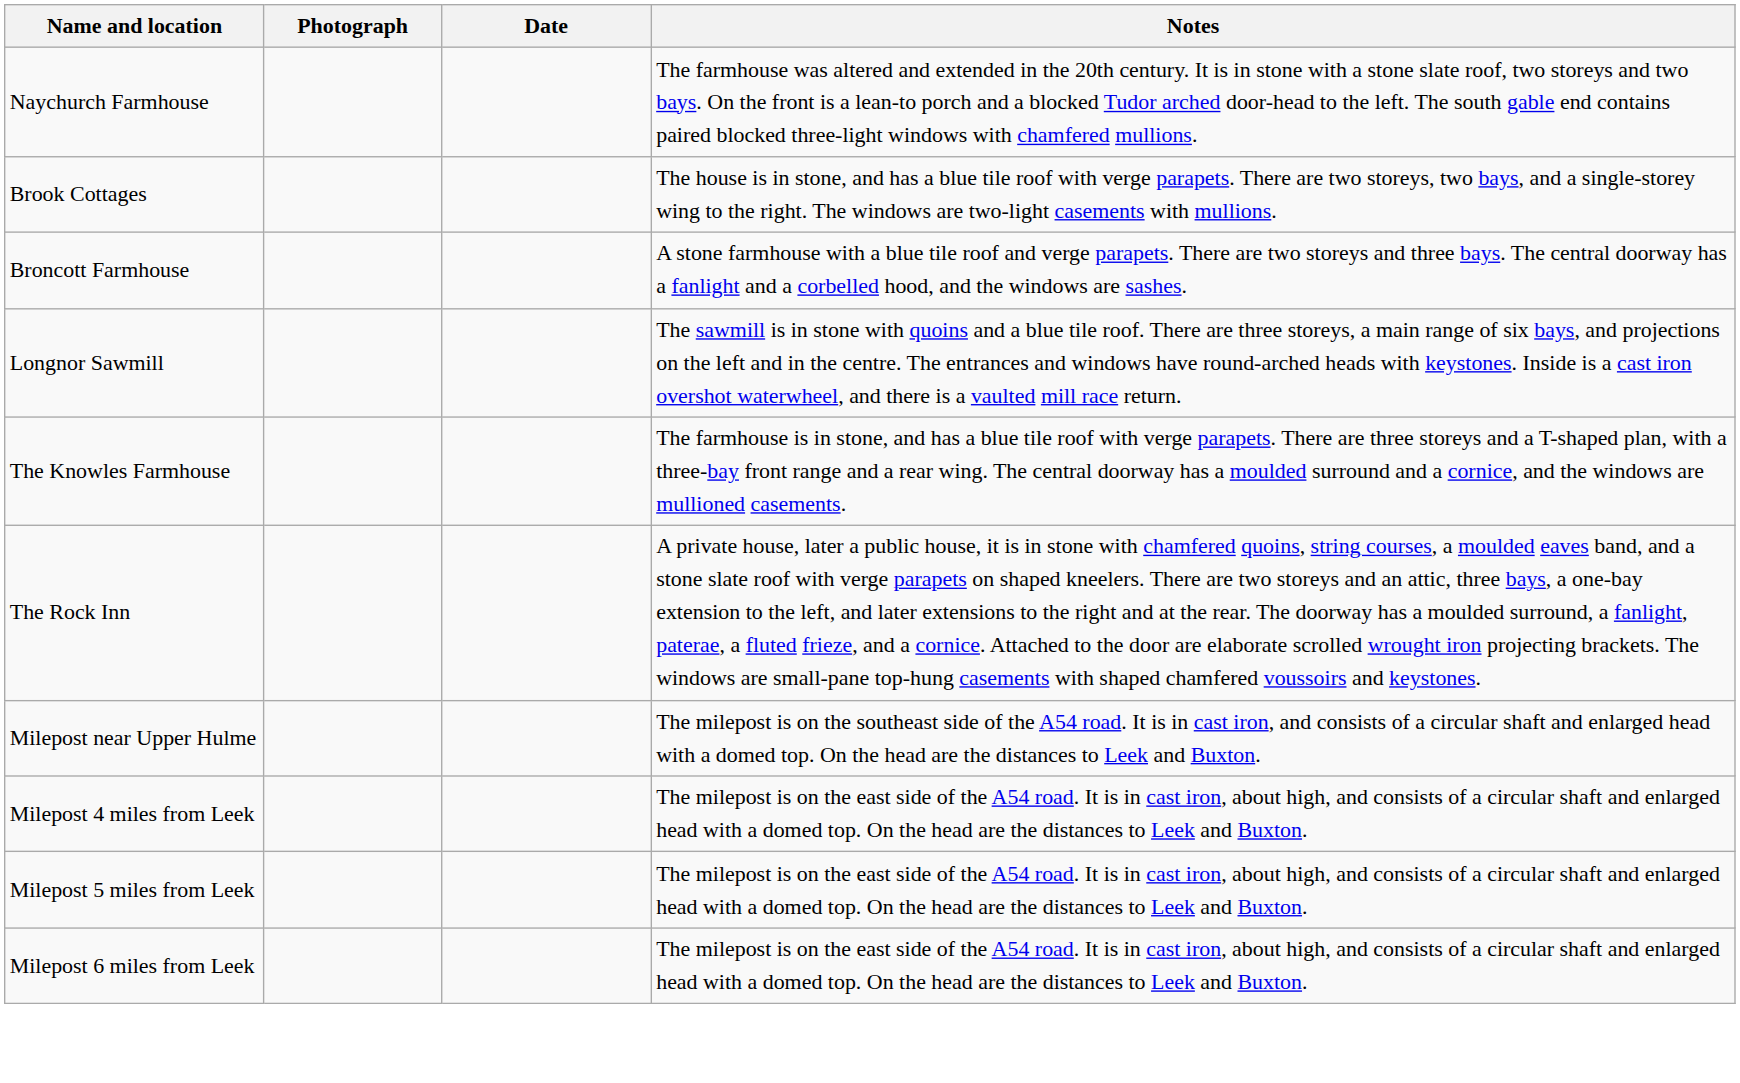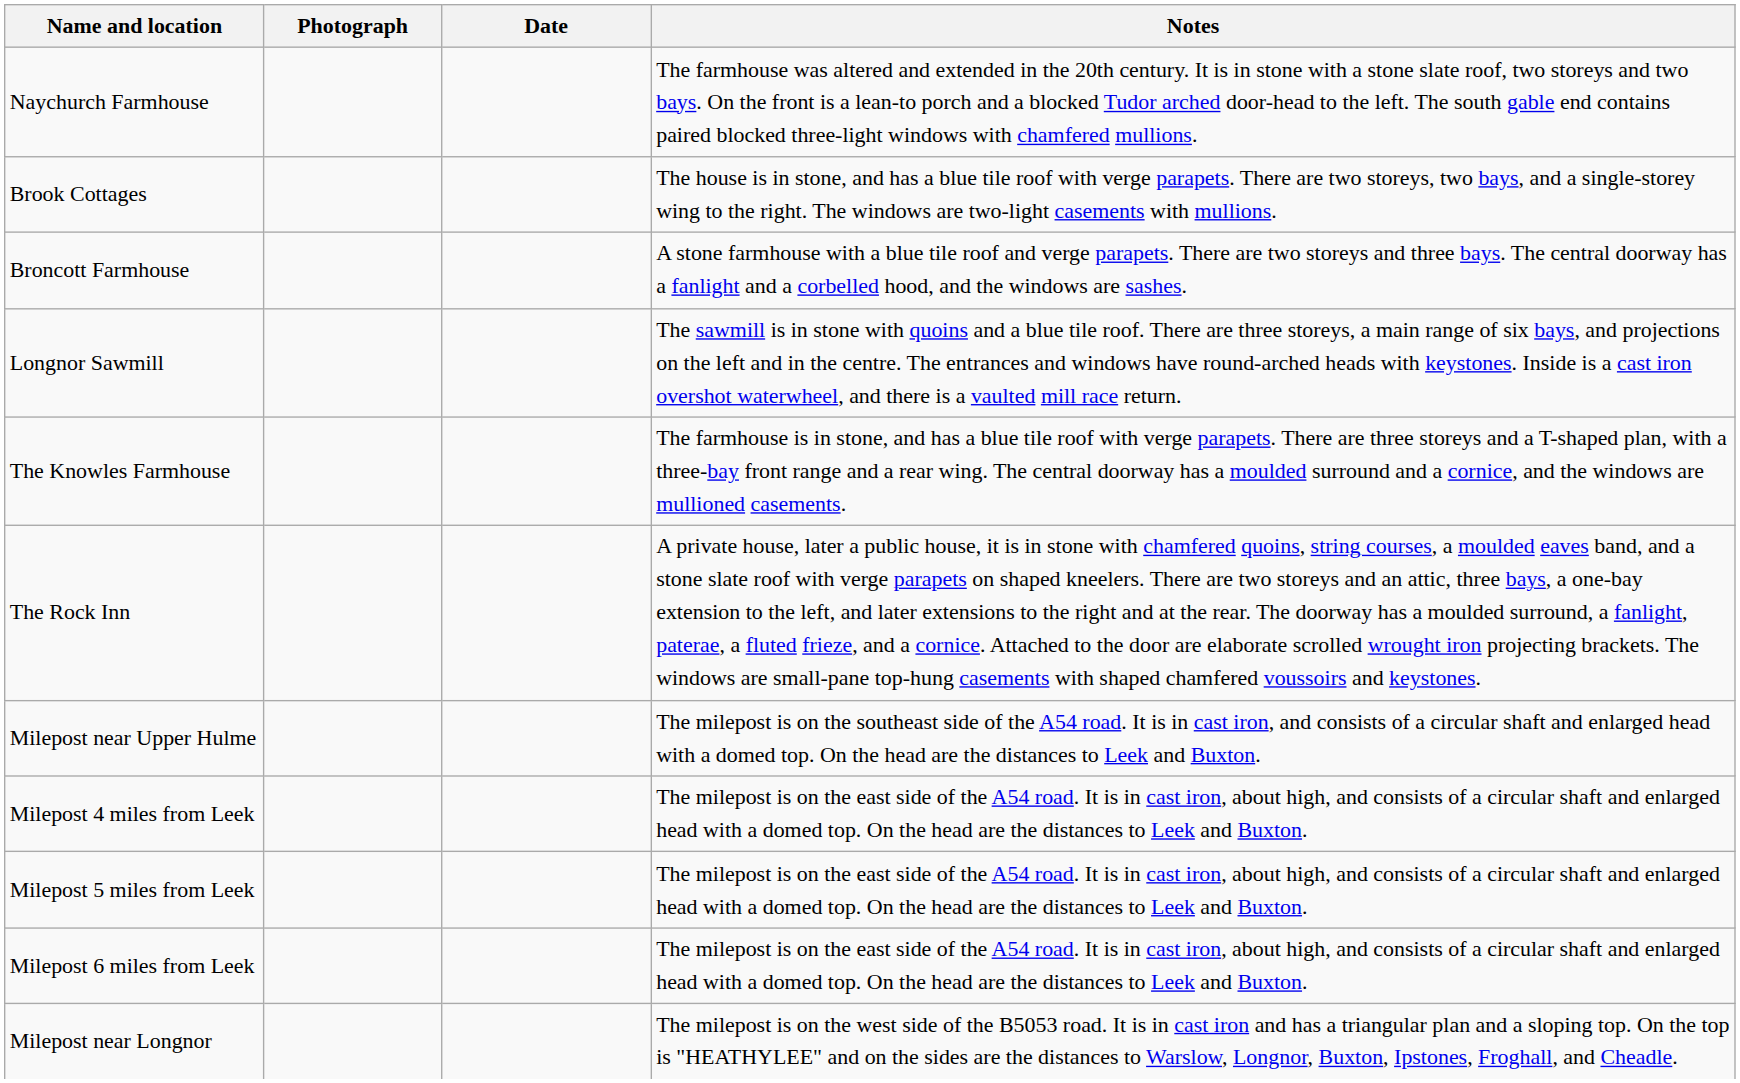+ row: (111, 1041)
